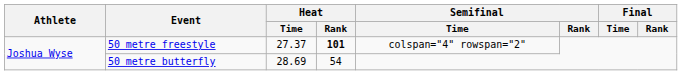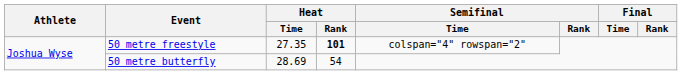(291, 45) 27.37 -> (291, 45) 27.35
